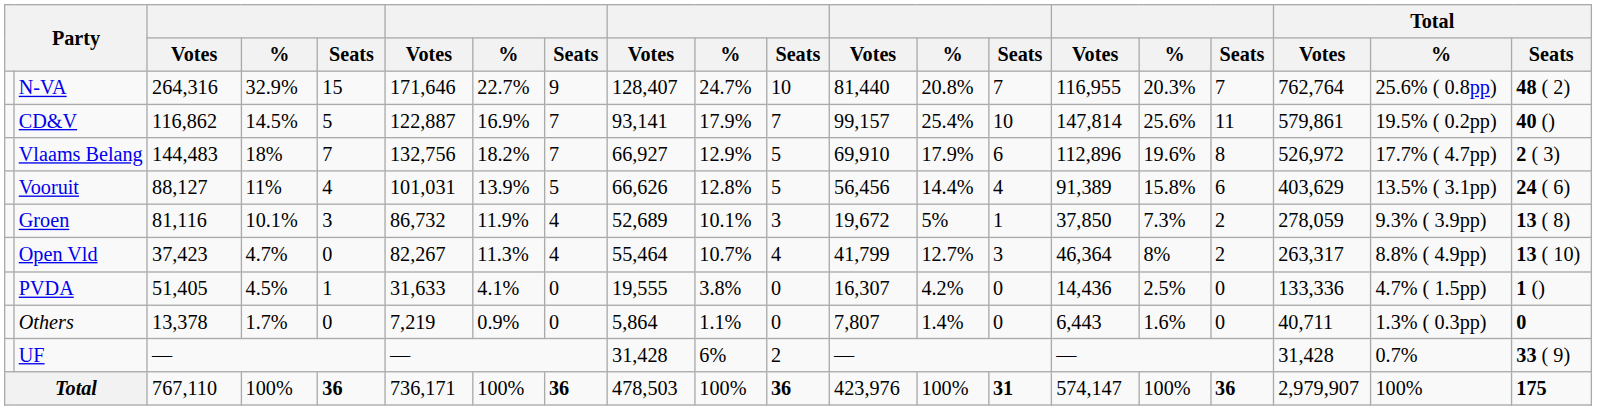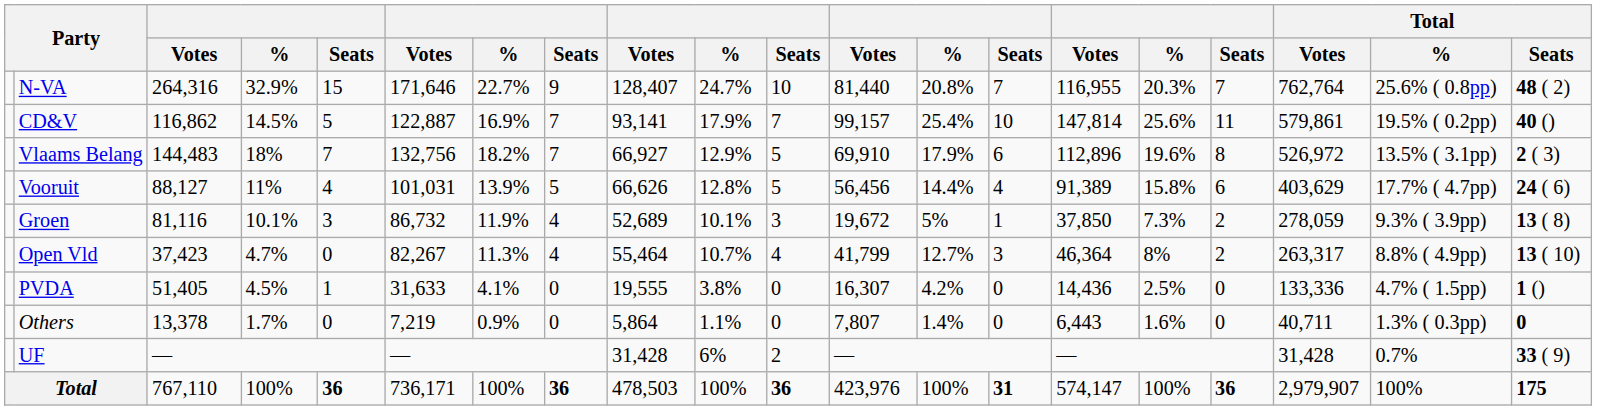(1436, 154) 17.7% ( 4.7pp) -> (1436, 154) 13.5% ( 3.1pp)
(1436, 188) 13.5% ( 3.1pp) -> (1436, 188) 17.7% ( 4.7pp)
